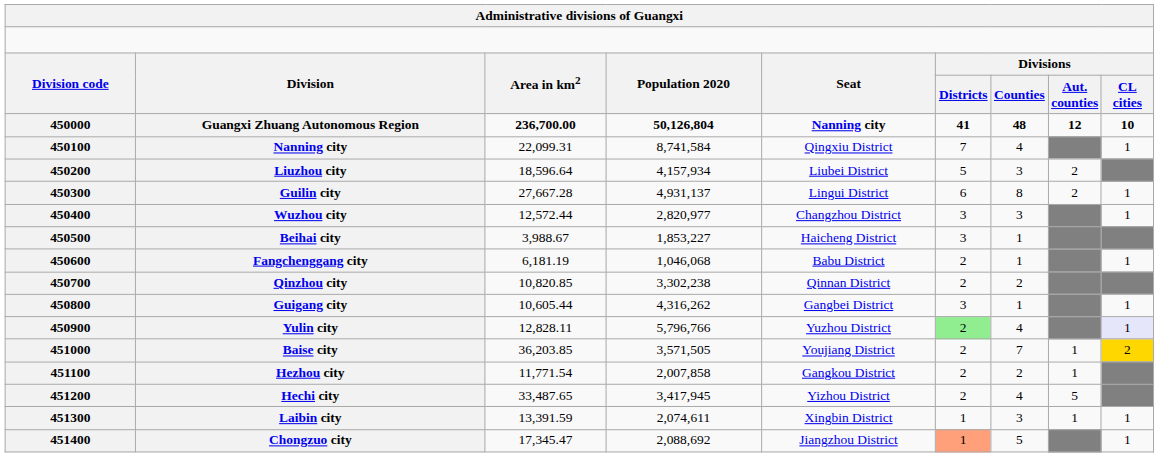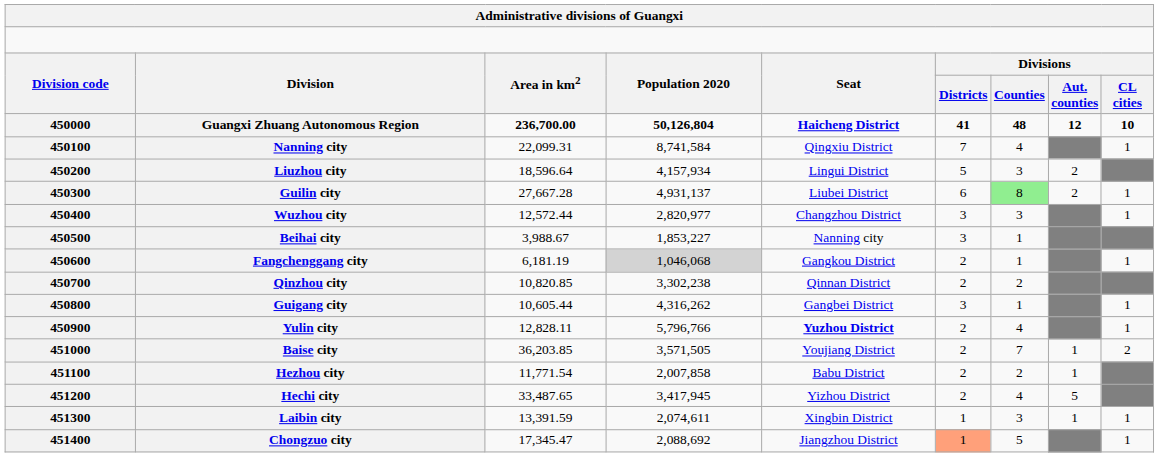(849, 125) Nanning city -> (849, 125) Haicheng District
(849, 170) Liubei District -> (849, 170) Lingui District
(849, 193) Lingui District -> (849, 193) Liubei District
(1019, 193) no background -> (1019, 193) lightgreen background
(849, 238) Haicheng District -> (849, 238) Nanning city
(683, 260) no background -> (683, 260) lightgrey background
(849, 260) Babu District -> (849, 260) Gangkou District
(849, 328) normal -> (849, 328) bold
(963, 328) lightgreen background -> (963, 328) no background
(1127, 328) lavender background -> (1127, 328) no background
(1127, 350) gold background -> (1127, 350) no background
(849, 373) Gangkou District -> (849, 373) Babu District
